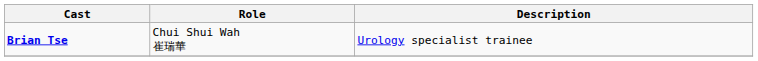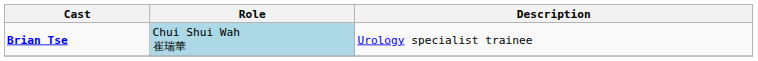(196, 39) no background -> (196, 39) lightblue background
